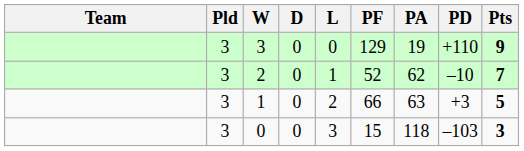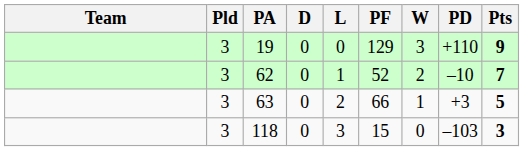columns swapped: (261, 18) <-> (416, 18)
